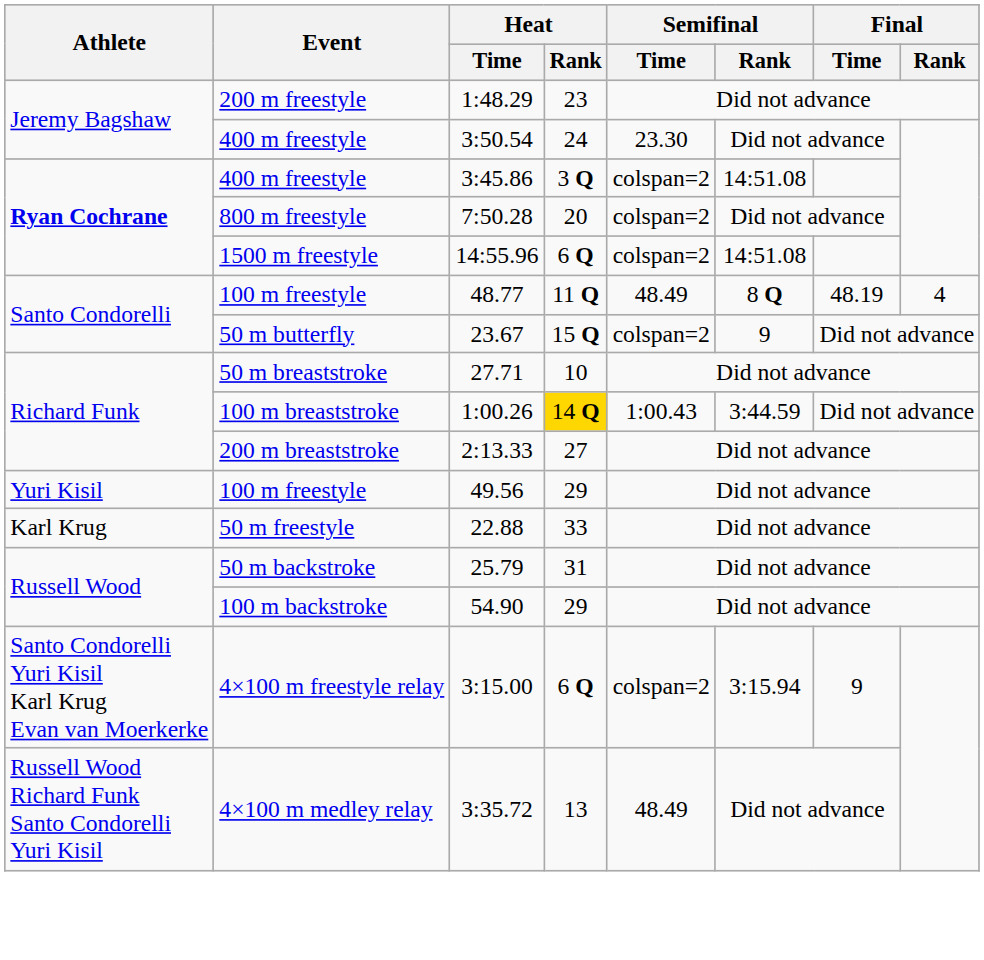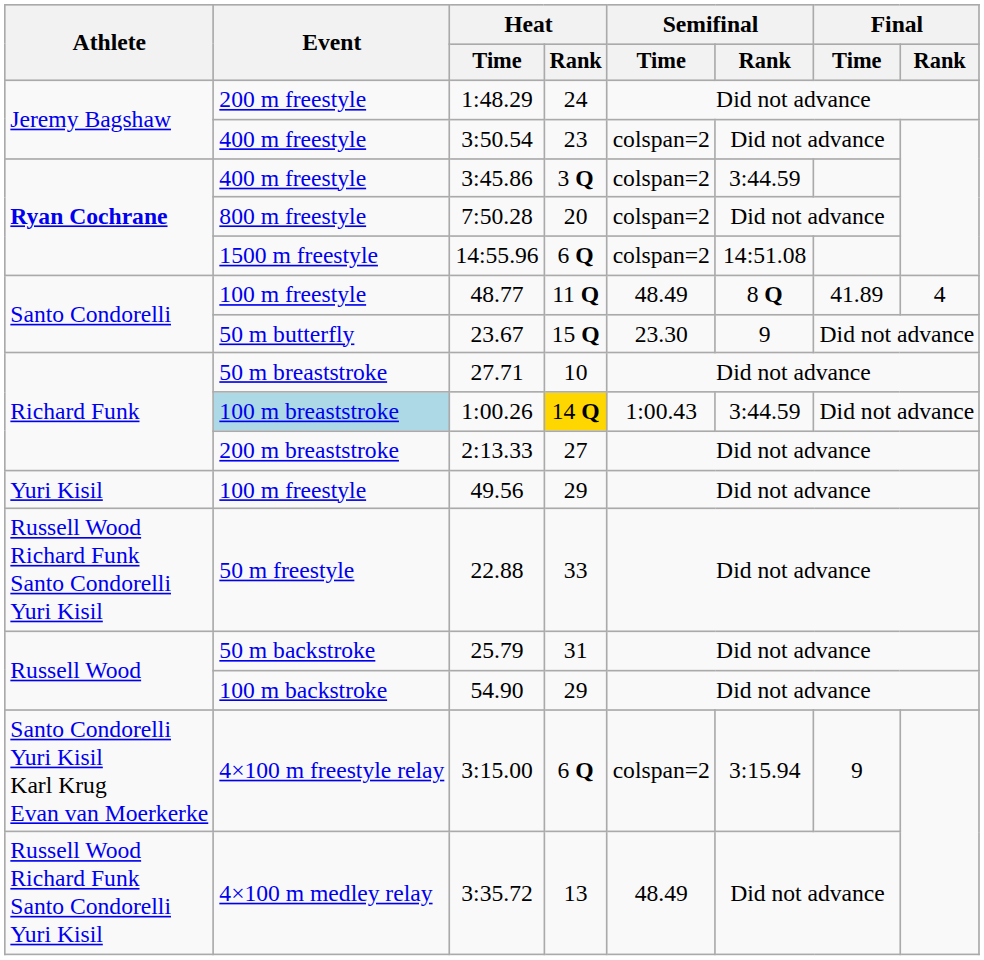(576, 100) 23 -> (576, 100) 24
(576, 139) 24 -> (576, 139) 23
(661, 139) 23.30 -> (661, 139) colspan=2
(765, 178) 14:51.08 -> (765, 178) 3:44.59
(857, 294) 48.19 -> (857, 294) 41.89
(661, 333) colspan=2 -> (661, 333) 23.30
(309, 411) no background -> (309, 411) lightblue background
(59, 528) Karl Krug -> (91, 570) Russell Wood Richard Funk Santo Condorelli Yuri Kisil
